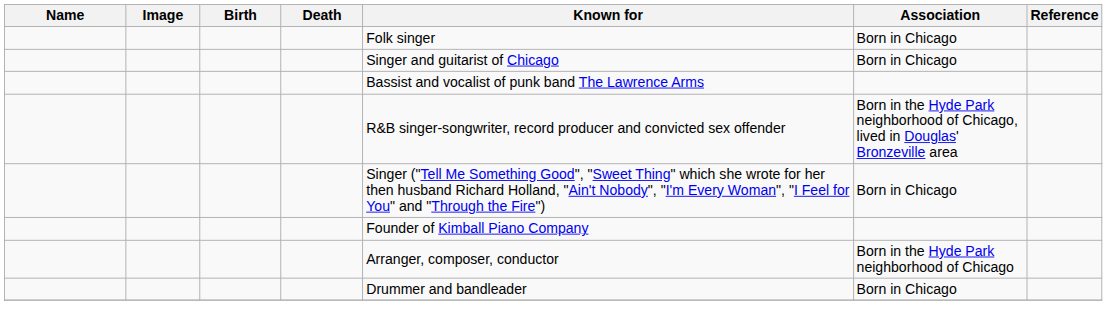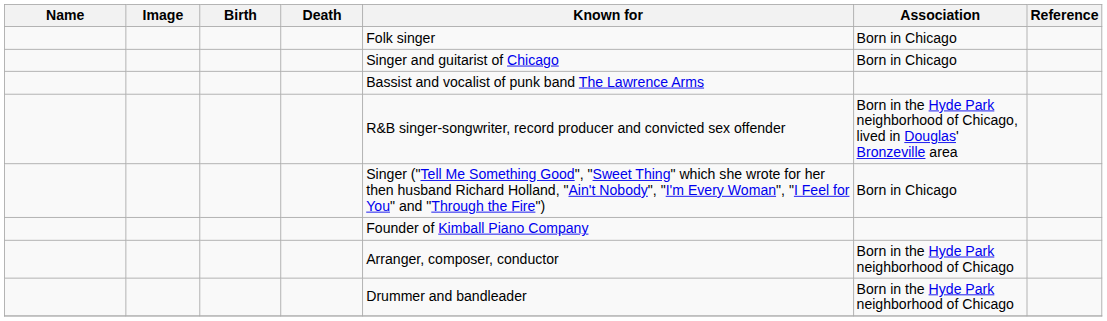(907, 289) Born in Chicago -> (935, 297) Born in the Hyde Park neighborhood of Chicago
